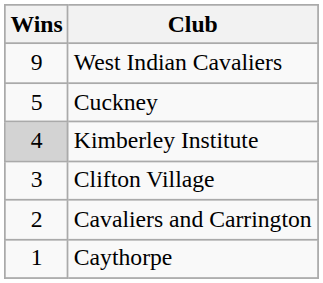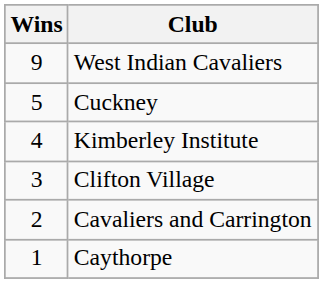(37, 140) lightgrey background -> (37, 140) no background
